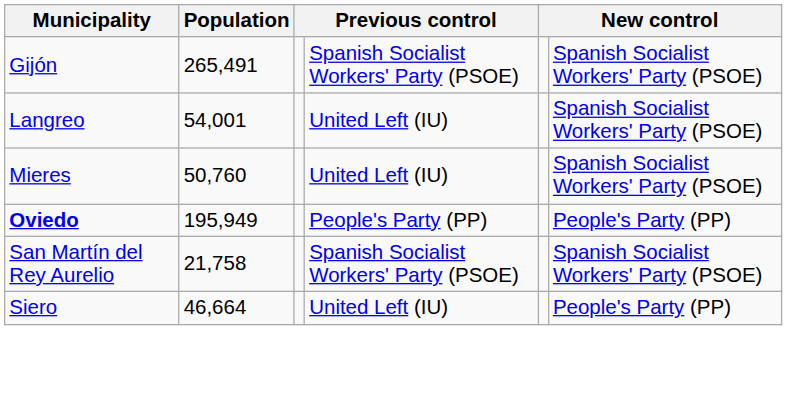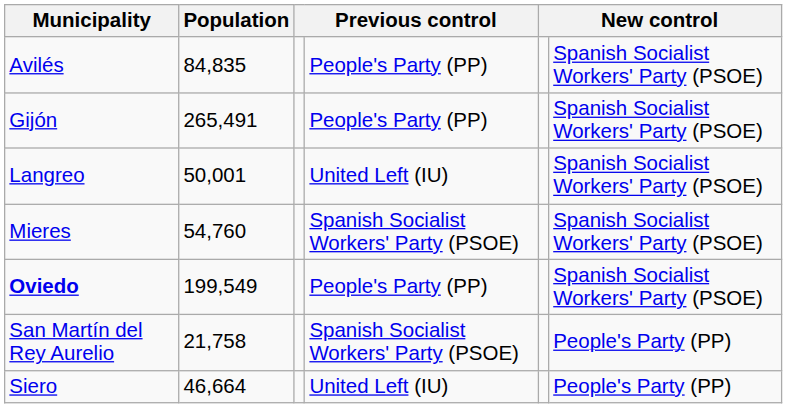+ row: (36, 64)
(414, 64) Spanish Socialist Workers' Party (PSOE) -> (398, 120) People's Party (PP)
(215, 120) 54,001 -> (215, 175) 50,001
(215, 175) 50,760 -> (215, 231) 54,760
(379, 175) United Left (IU) -> (414, 231) Spanish Socialist Workers' Party (PSOE)
(221, 219) 195,949 -> (220, 286) 199,549
(642, 219) People's Party (PP) -> (658, 286) Spanish Socialist Workers' Party (PSOE)
(658, 263) Spanish Socialist Workers' Party (PSOE) -> (642, 342) People's Party (PP)
